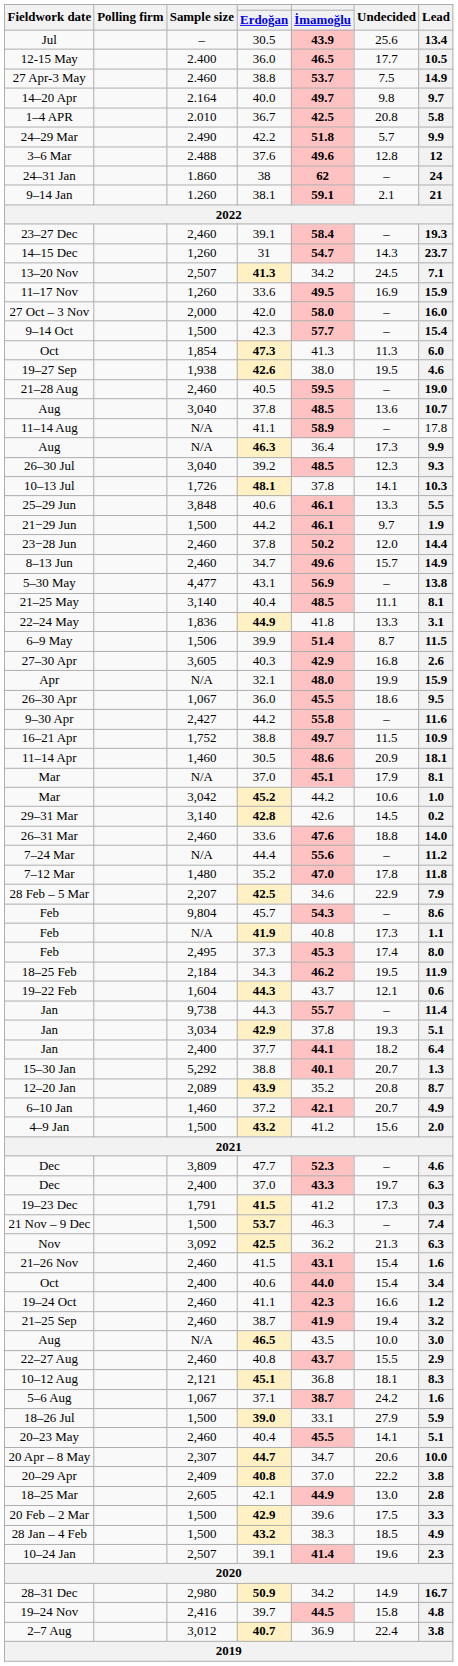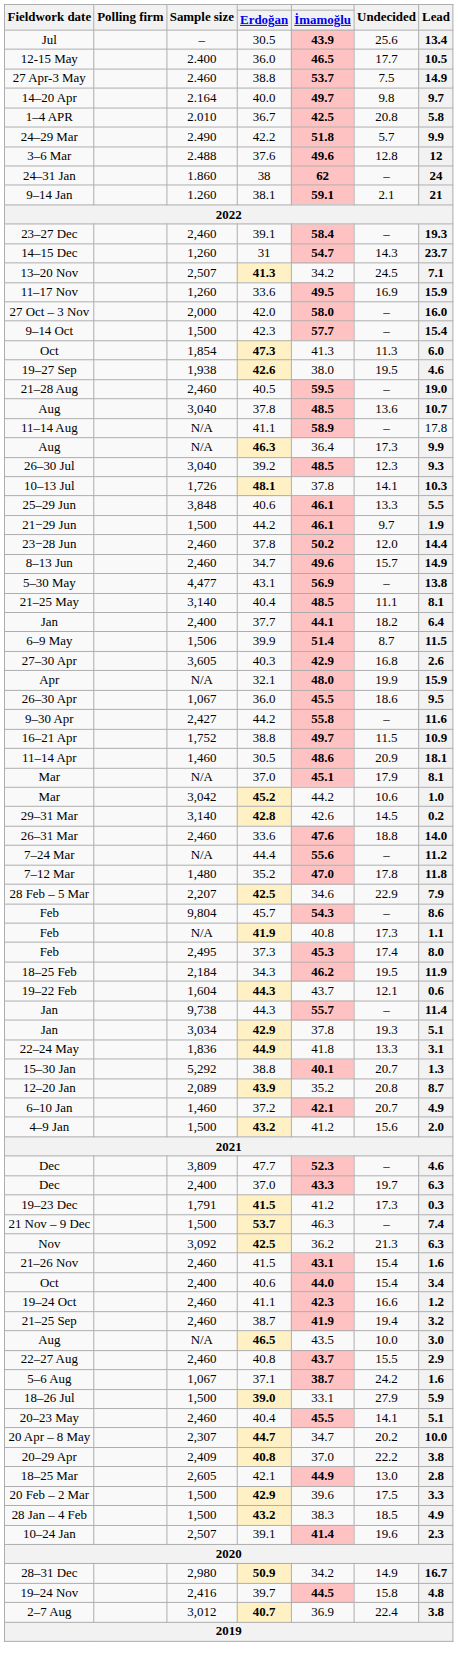rows swapped: (49, 621) <-> (49, 1048)
- row: (49, 1379)
(386, 1456) 20.6 -> (386, 1437) 20.2
